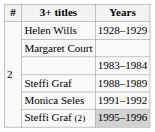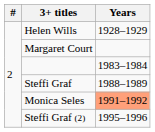(122, 100) no background -> (122, 100) lightsalmon background
(122, 118) lightgrey background -> (122, 118) no background
